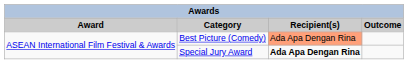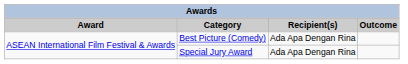(313, 39) lightsalmon background -> (313, 39) no background
(315, 52) bold -> (313, 52) normal
